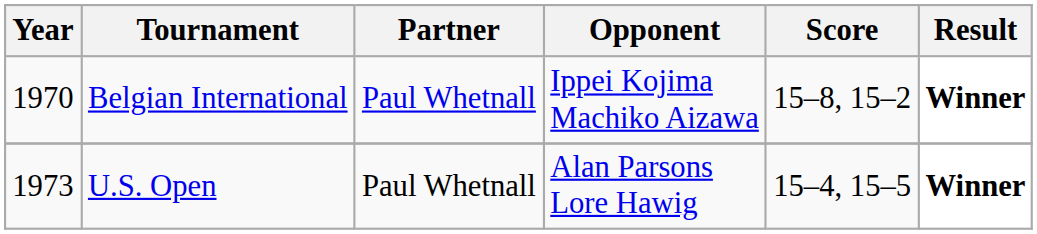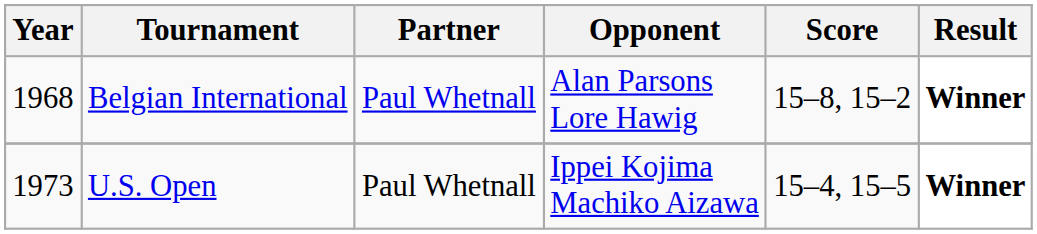(43, 98) 1970 -> (43, 98) 1968
(655, 98) Ippei Kojima Machiko Aizawa -> (632, 98) Alan Parsons Lore Hawig
(632, 185) Alan Parsons Lore Hawig -> (655, 185) Ippei Kojima Machiko Aizawa
